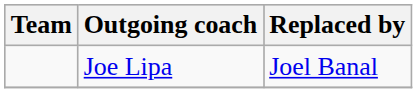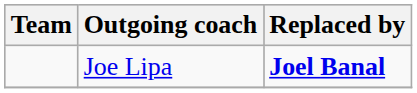(324, 66) normal -> (327, 66) bold
